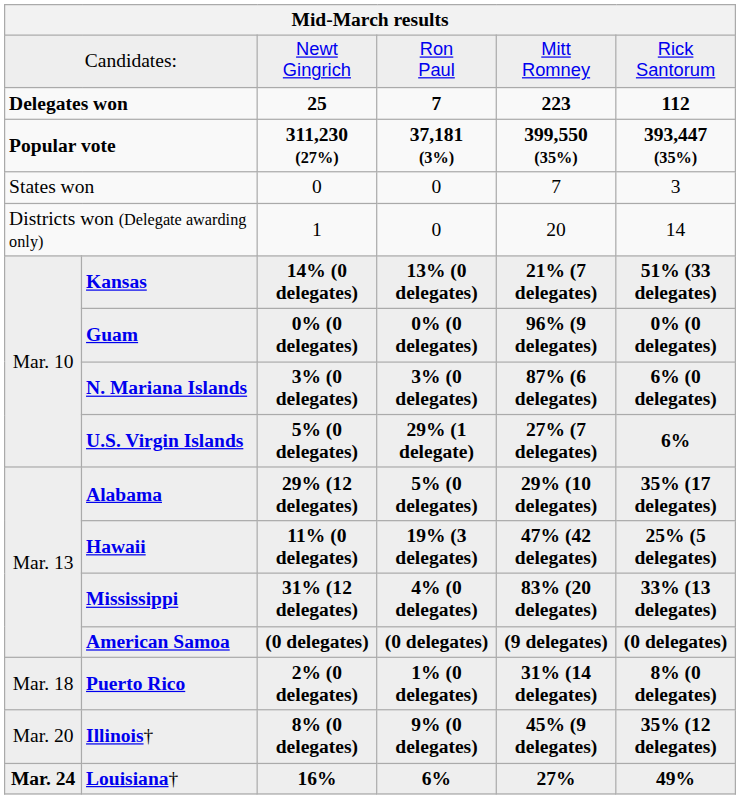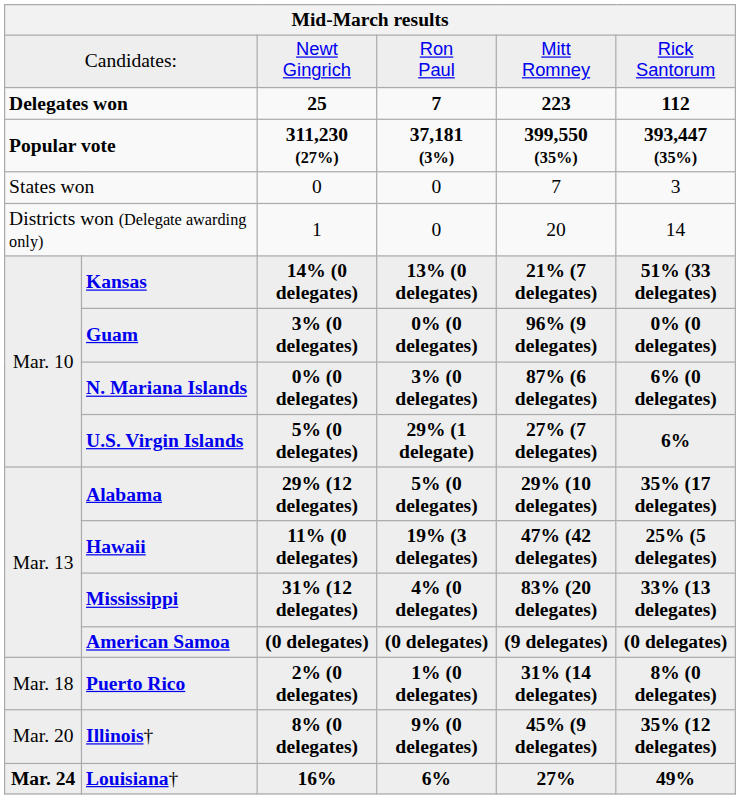(317, 335) 0% (0 delegates) -> (317, 335) 3% (0 delegates)
(317, 387) 3% (0 delegates) -> (317, 387) 0% (0 delegates)
